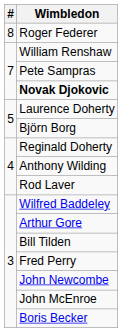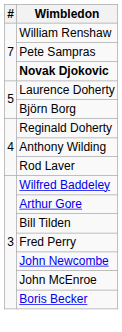- row: (58, 33)
